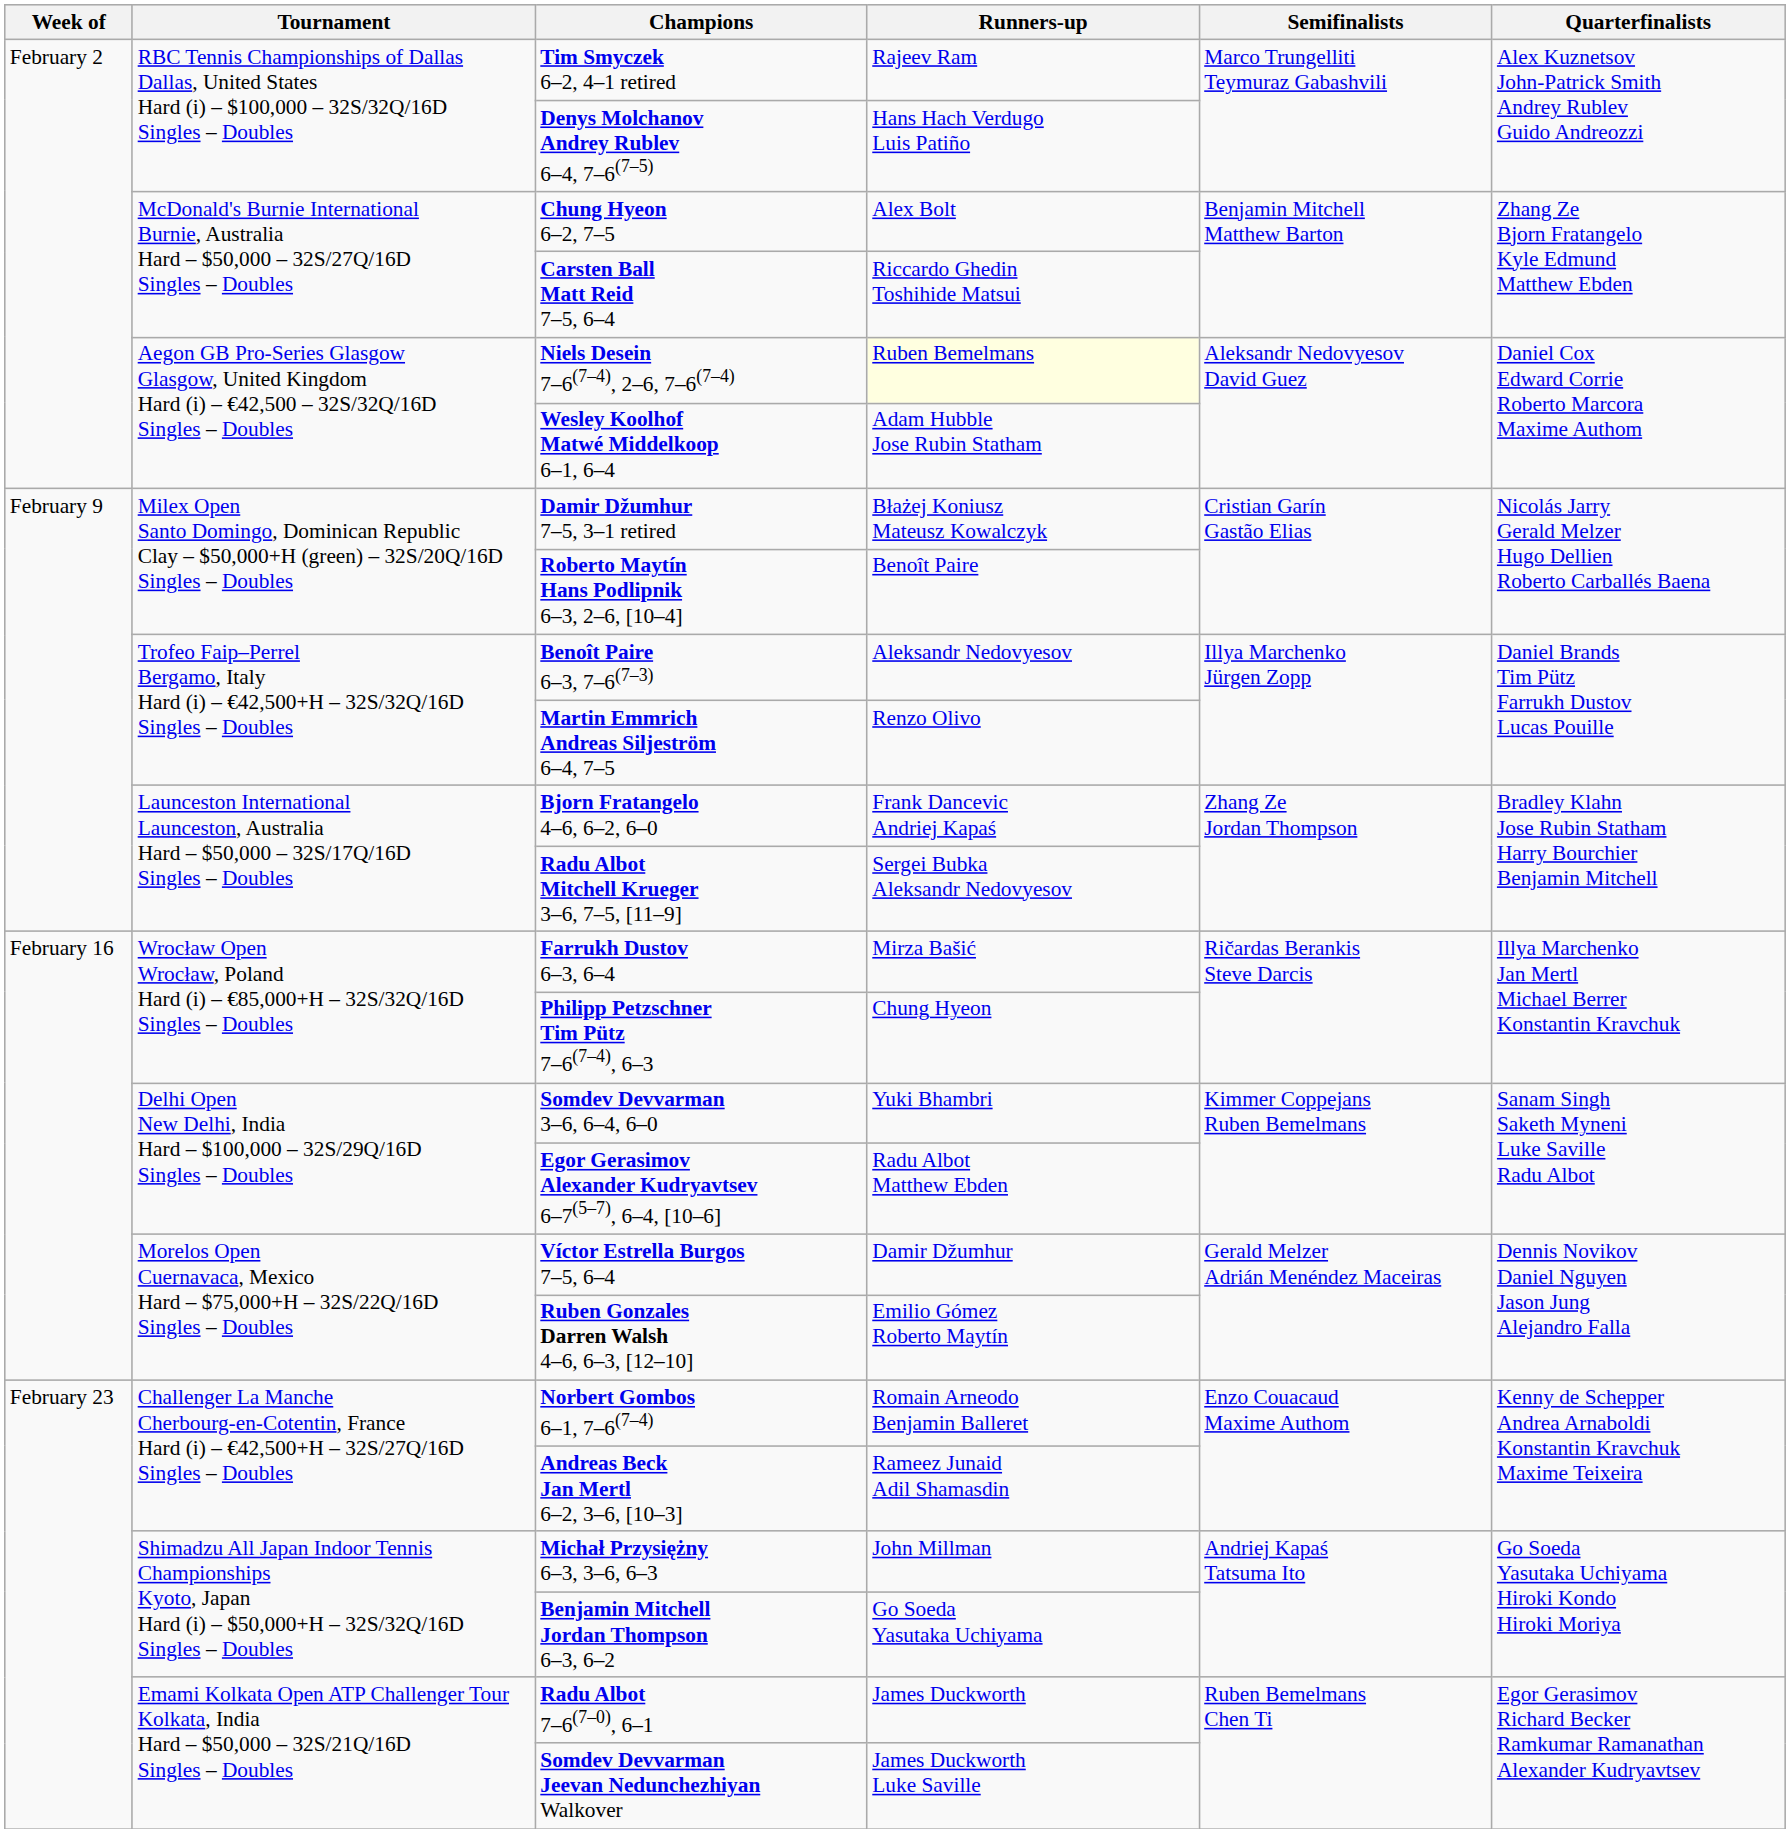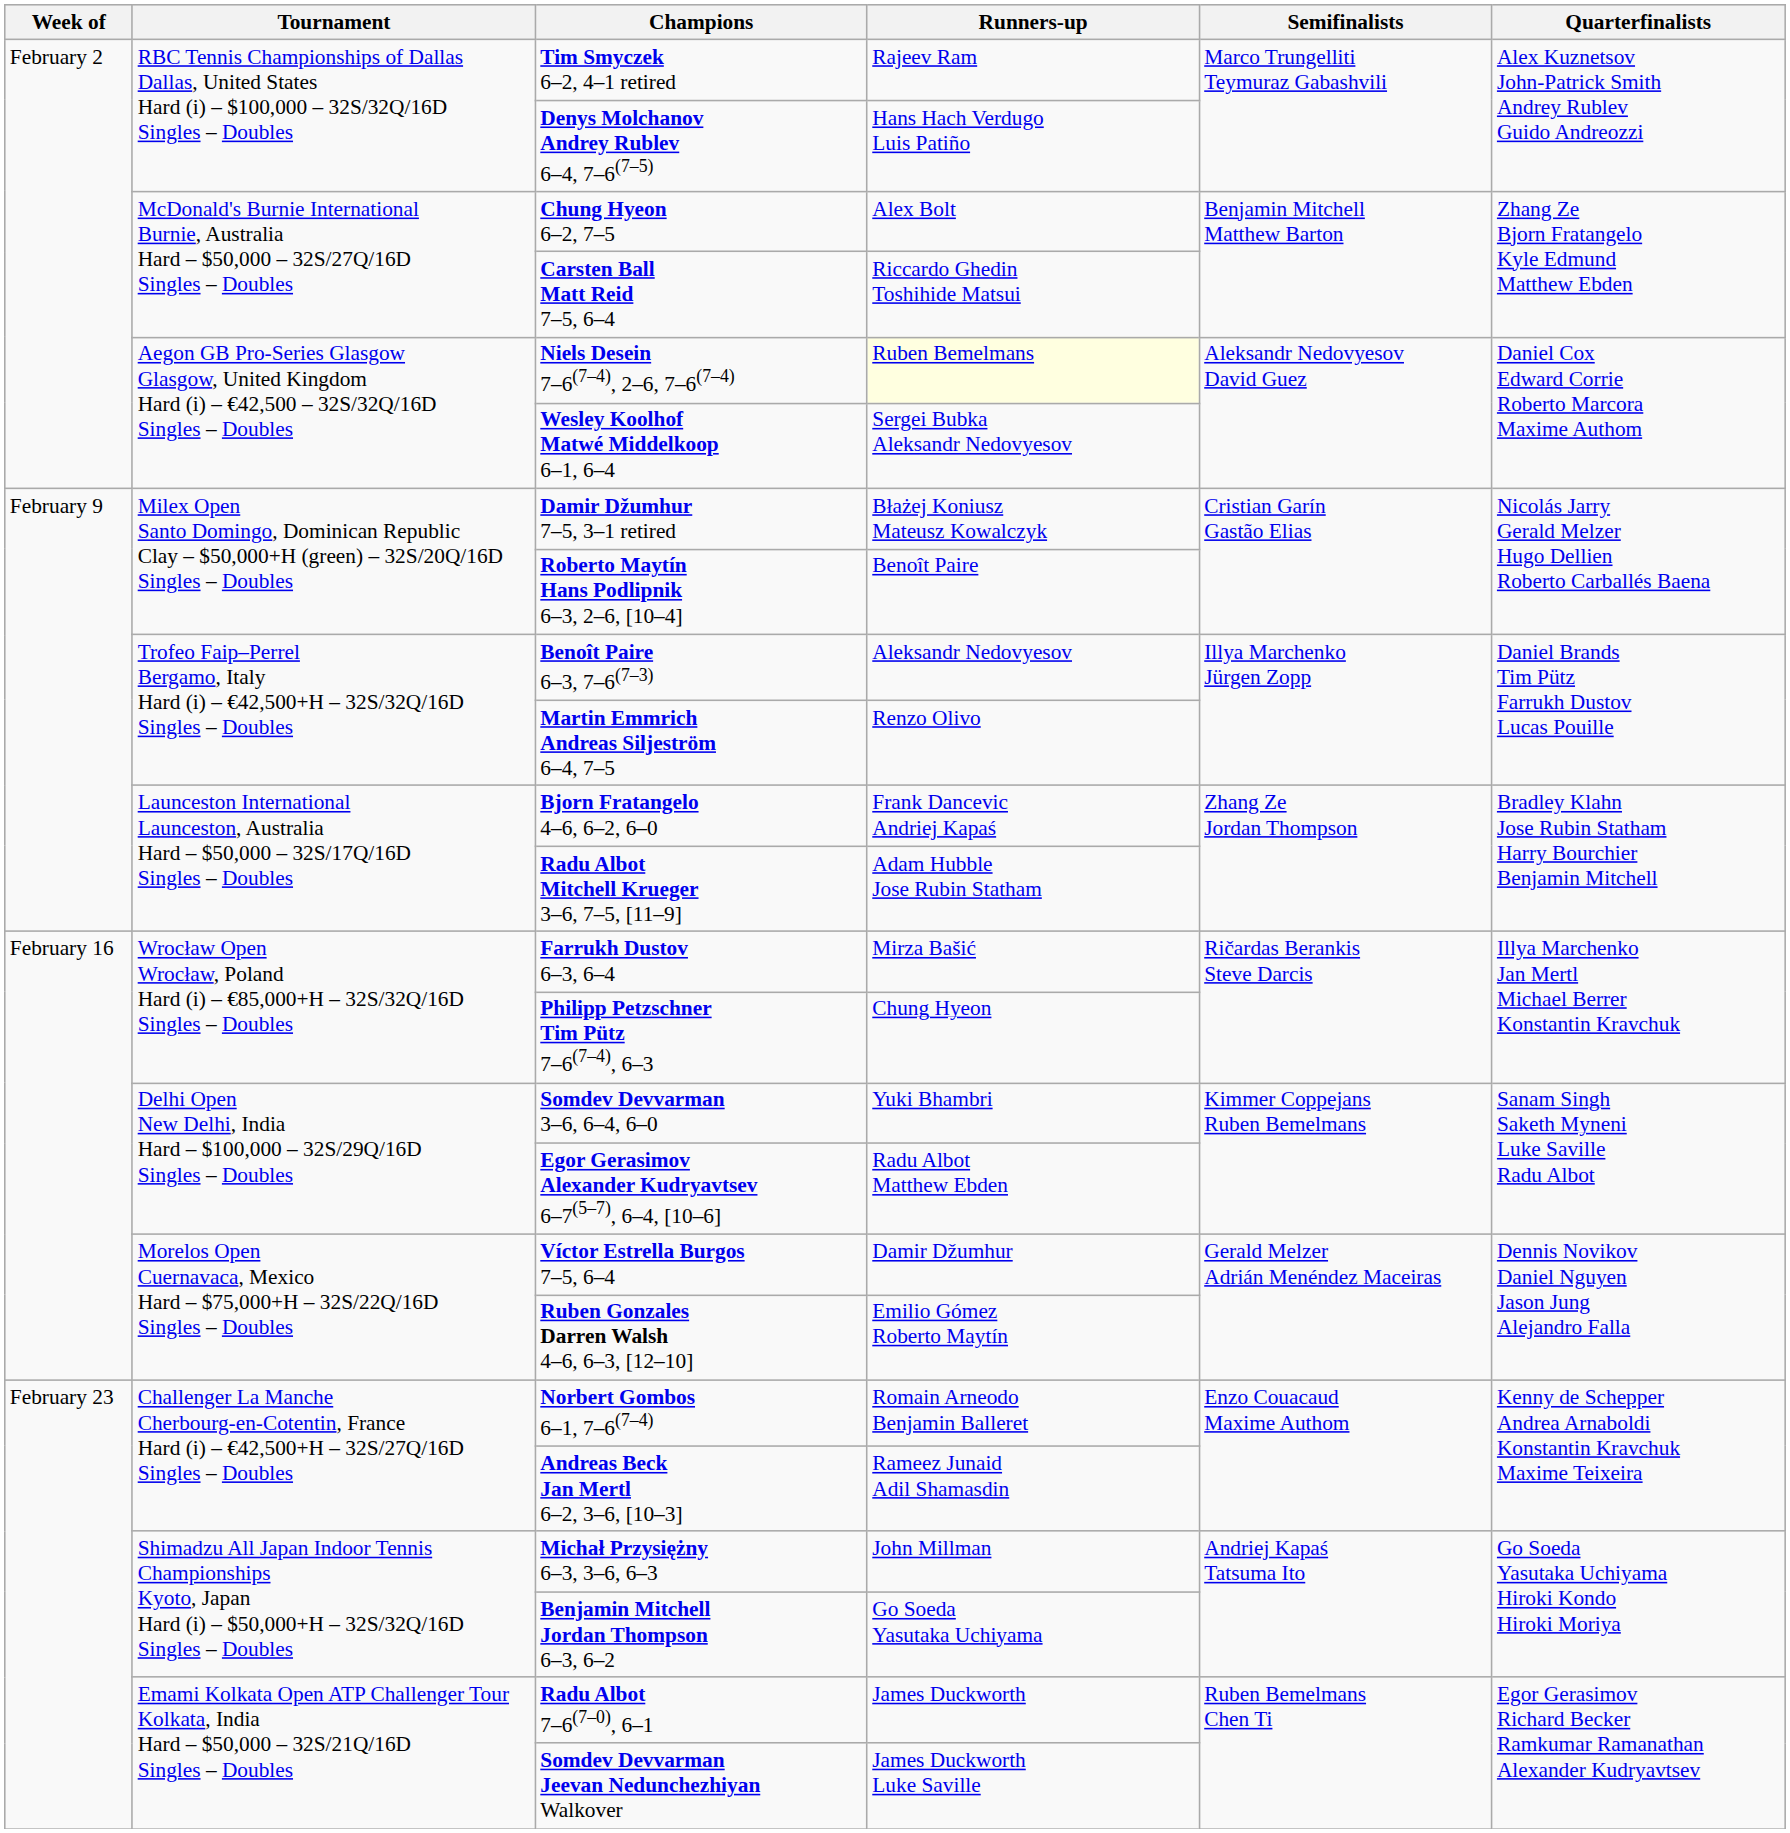(957, 432) Adam Hubble Jose Rubin Statham -> (972, 432) Sergei Bubka Aleksandr Nedovyesov
(972, 875) Sergei Bubka Aleksandr Nedovyesov -> (957, 875) Adam Hubble Jose Rubin Statham
